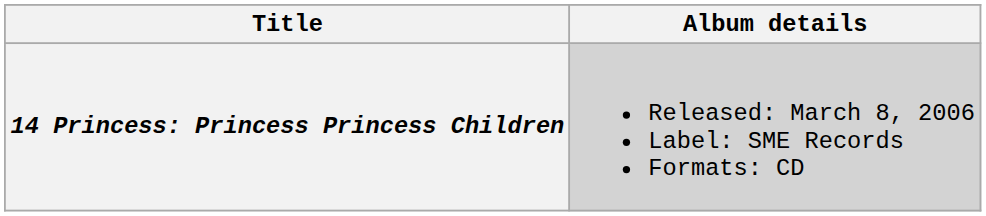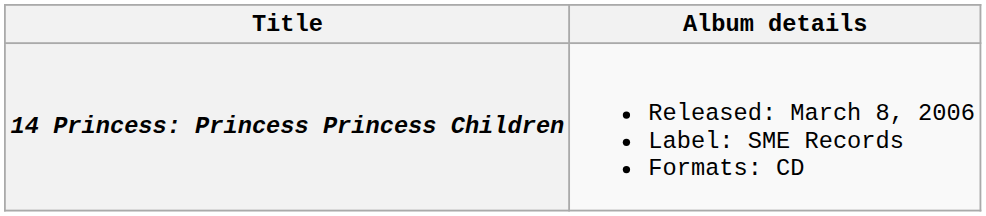(775, 141) lightgrey background -> (775, 141) no background
